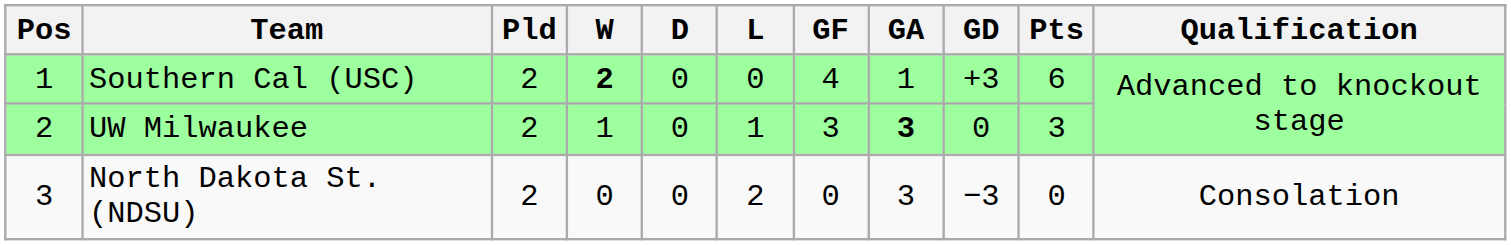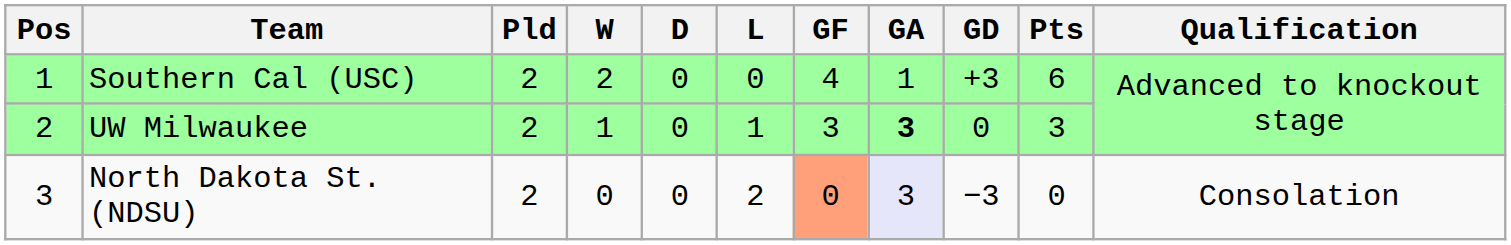(605, 80) bold -> (605, 80) normal
(831, 196) no background -> (831, 196) lightsalmon background
(906, 196) no background -> (906, 196) lavender background
